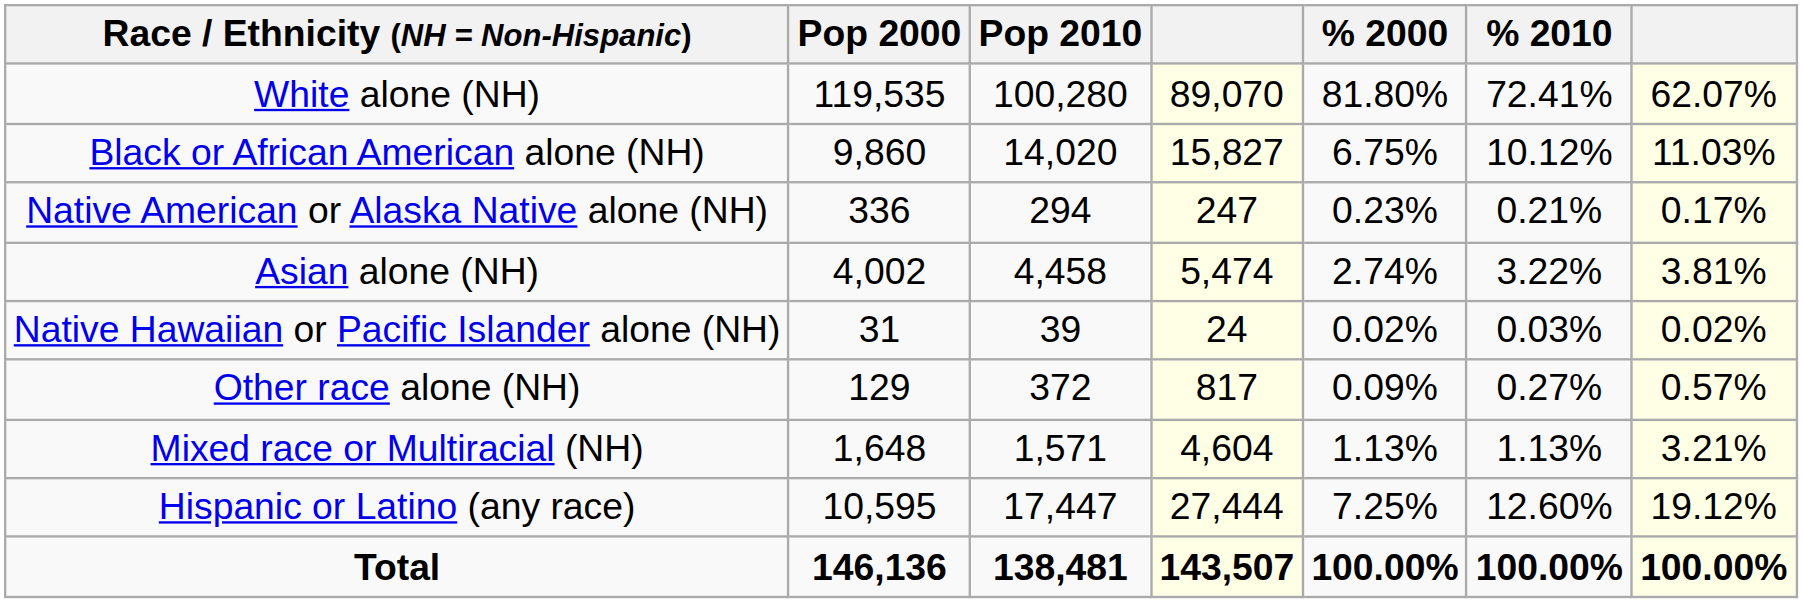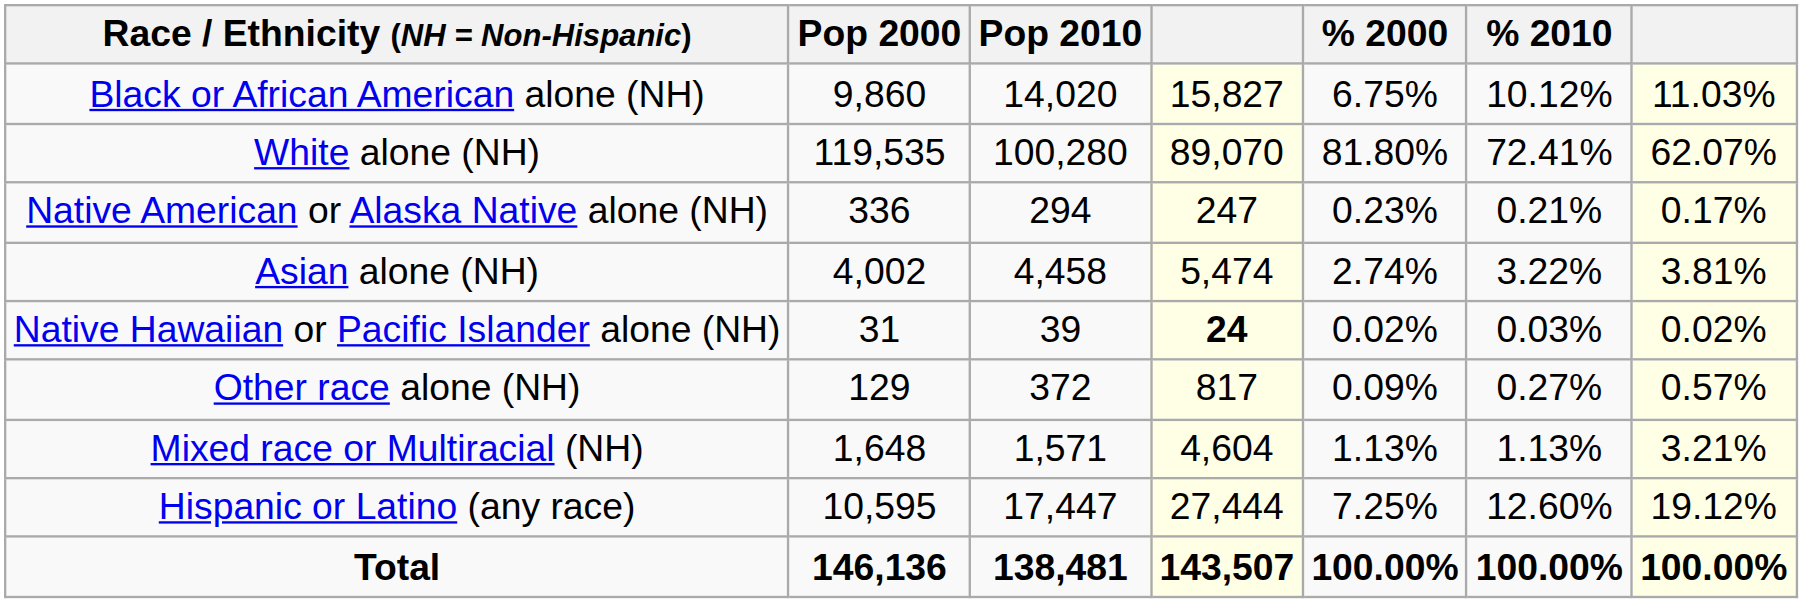rows swapped: (397, 93) <-> (397, 152)
(1227, 329) normal -> (1227, 329) bold
